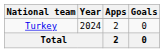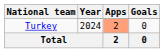(116, 26) no background -> (116, 26) lightsalmon background
